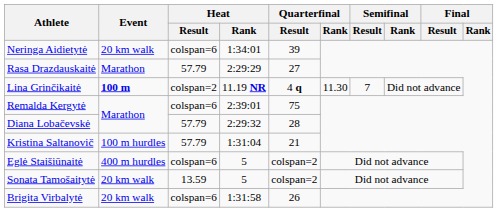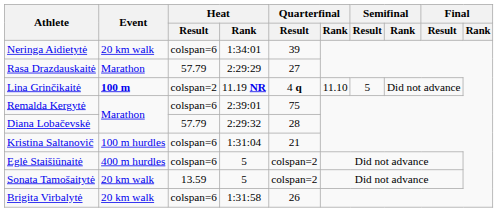(335, 87) 11.30 -> (335, 87) 11.10
(367, 87) 7 -> (367, 87) 5
(194, 142) 57.79 -> (194, 142) colspan=6
